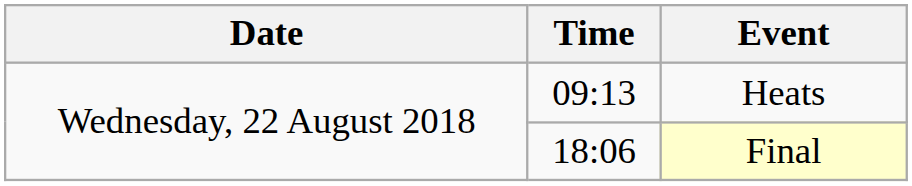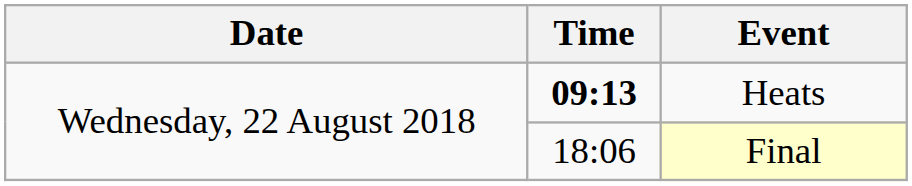(594, 92) normal -> (594, 92) bold
